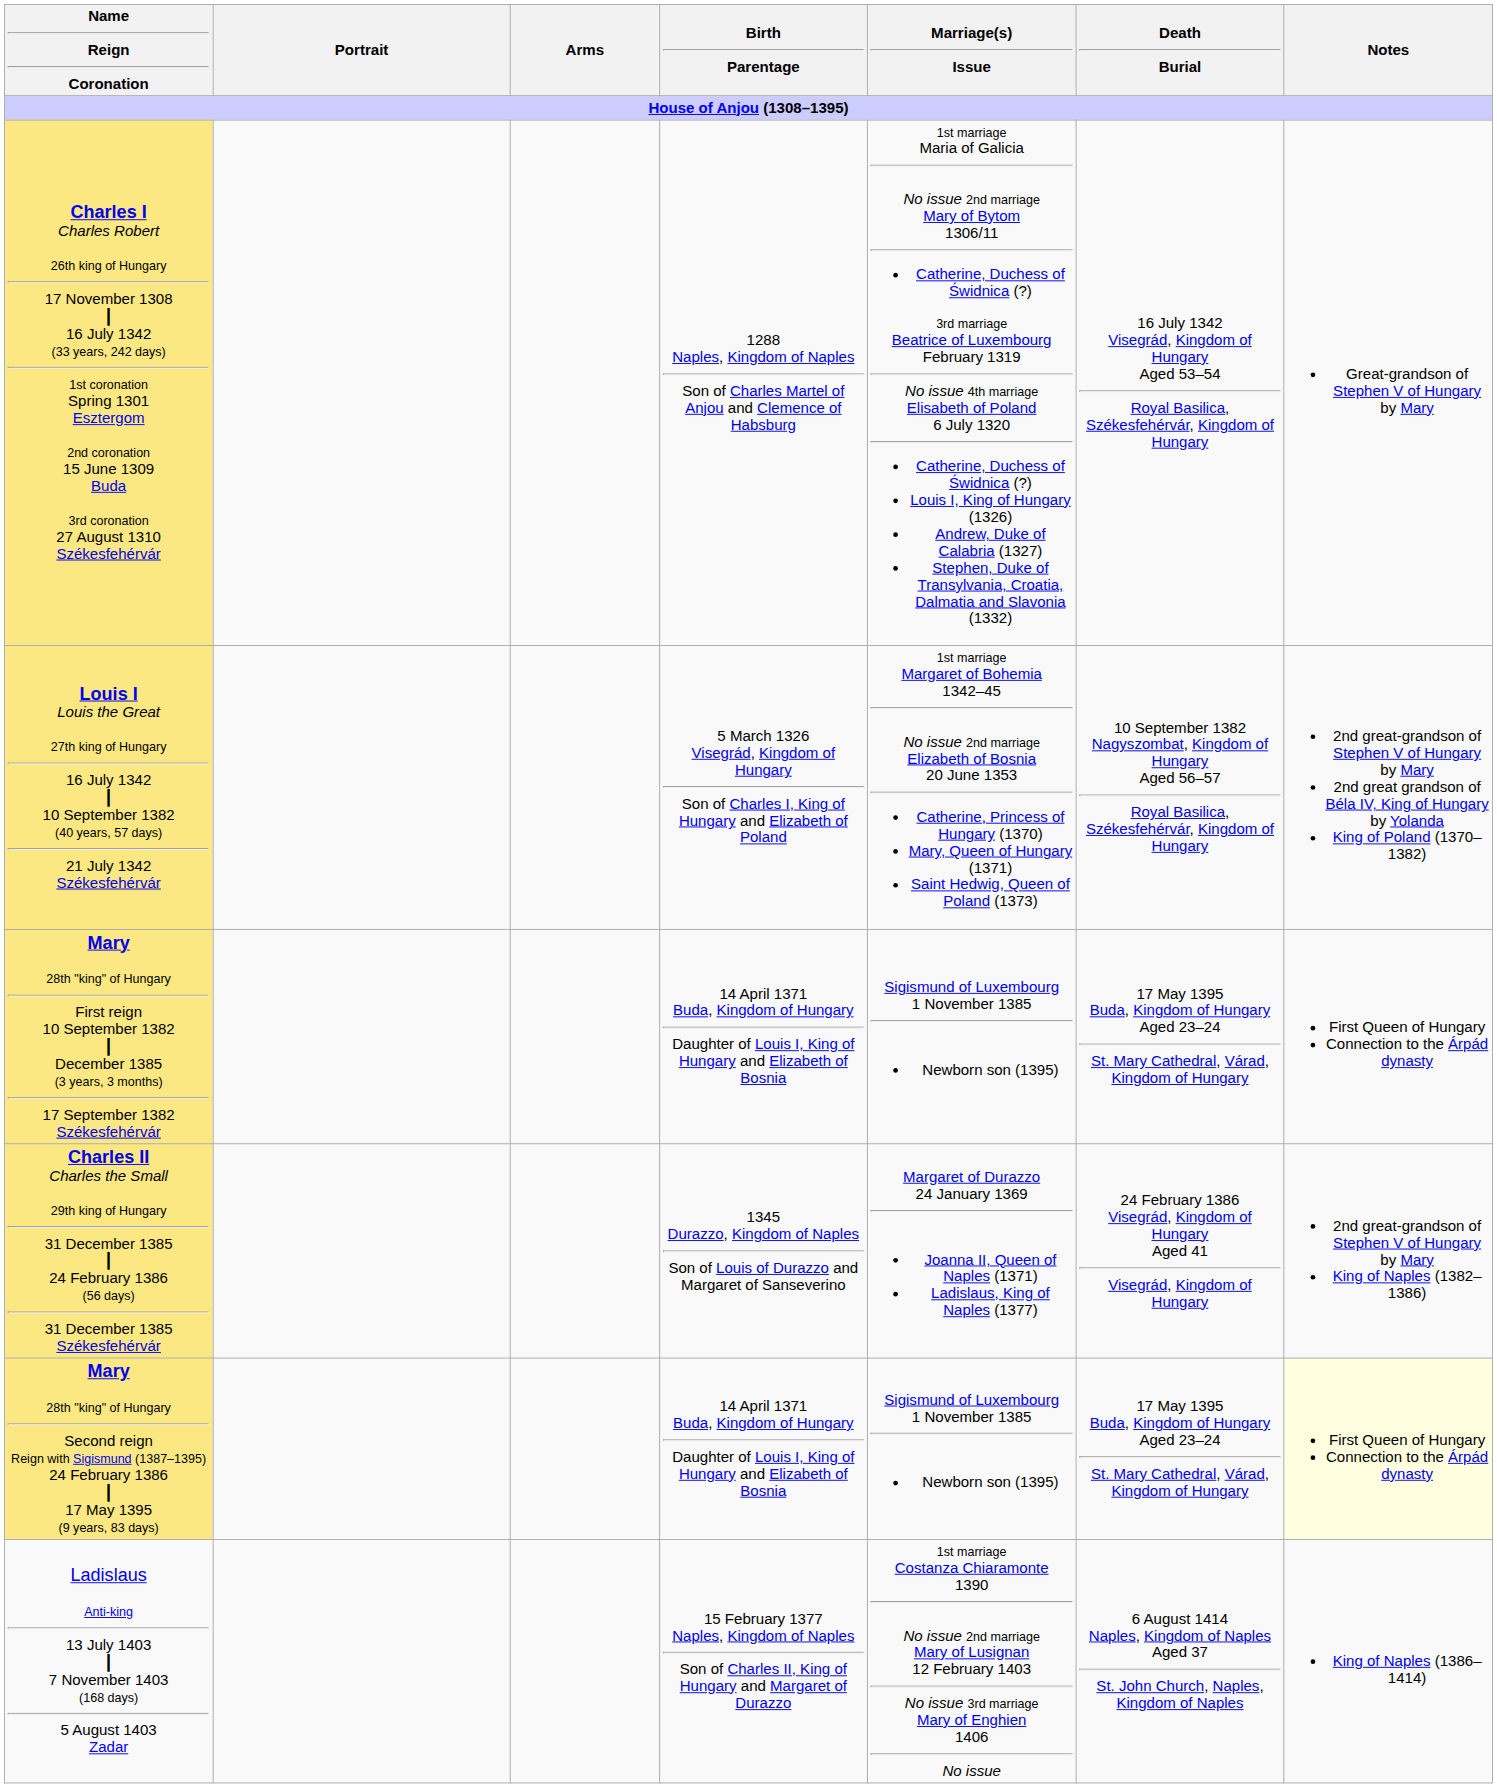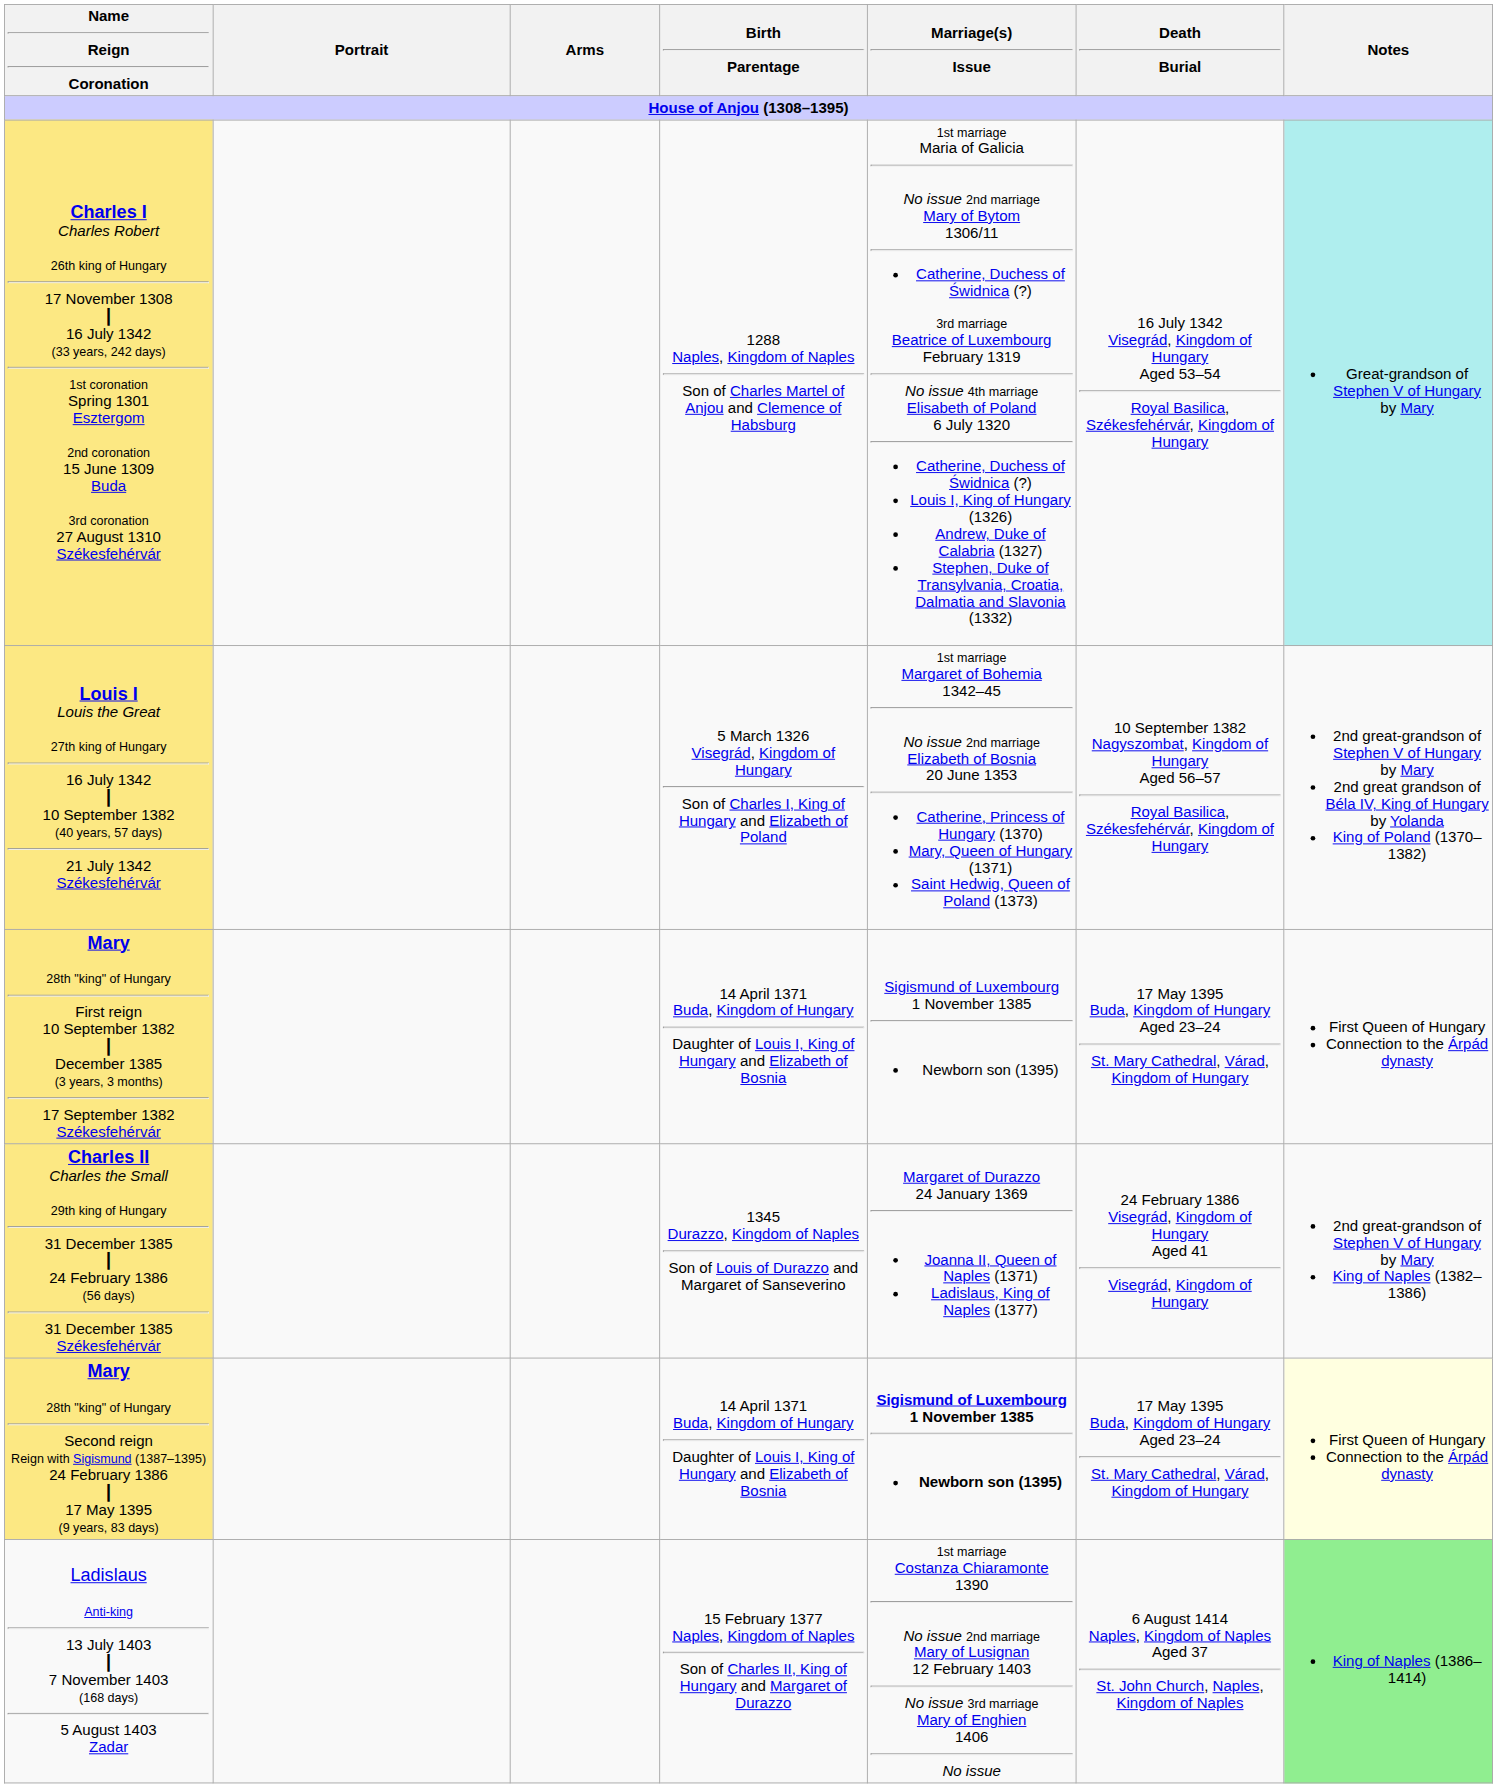(1388, 391) no background -> (1388, 391) paleturquoise background
(972, 1441) normal -> (972, 1441) bold
(1388, 1670) no background -> (1388, 1670) lightgreen background
